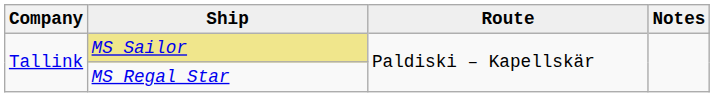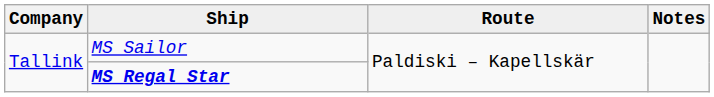(139, 48) khaki background -> (139, 48) no background
(161, 77) normal -> (161, 77) bold
